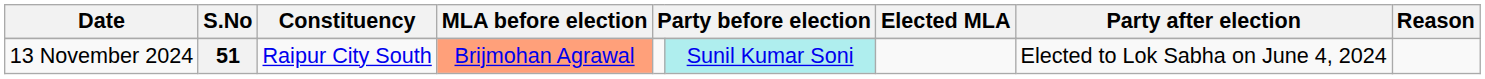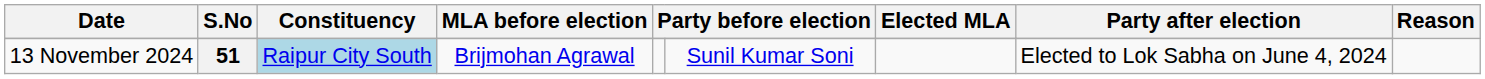(347, 55) no background -> (347, 55) lightblue background
(545, 55) lightsalmon background -> (545, 55) no background
(770, 55) paleturquoise background -> (770, 55) no background
